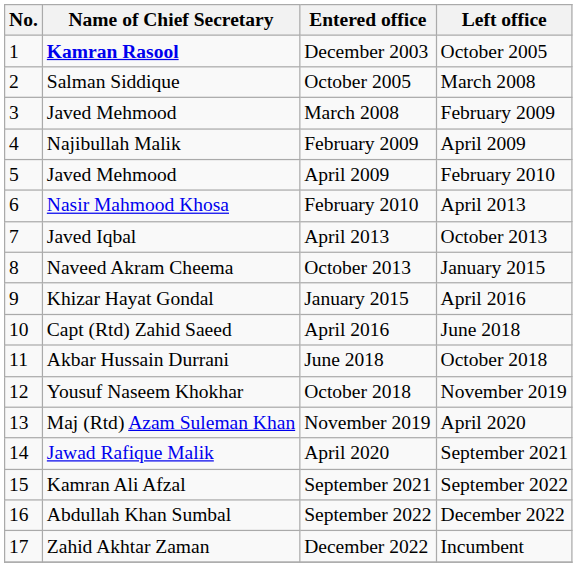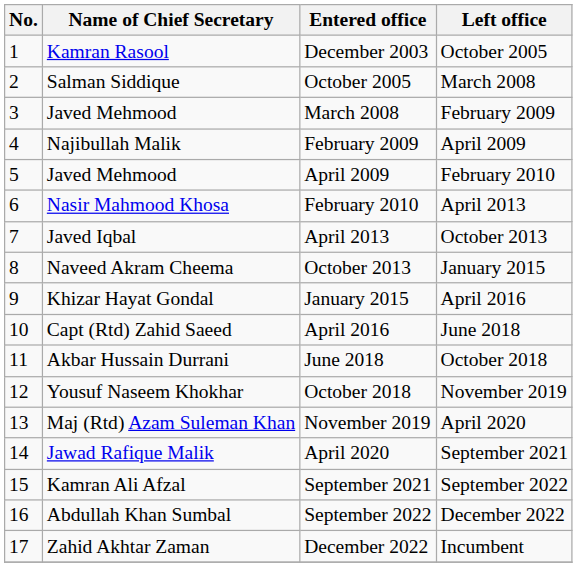(113, 50) bold -> (108, 50) normal
